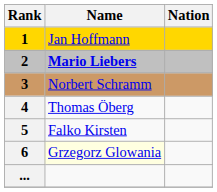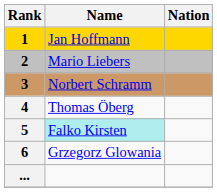(92, 61) bold -> (89, 61) normal
(87, 130) no background -> (87, 130) paleturquoise background
(105, 152) lightyellow background -> (105, 152) no background
